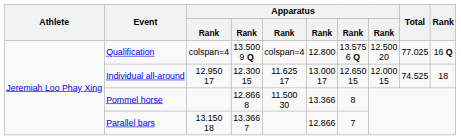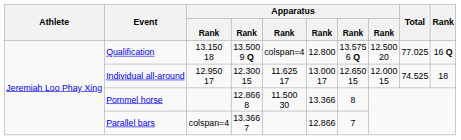(209, 53) colspan=4 -> (209, 53) 13.150 18
(209, 124) 13.150 18 -> (209, 124) colspan=4
